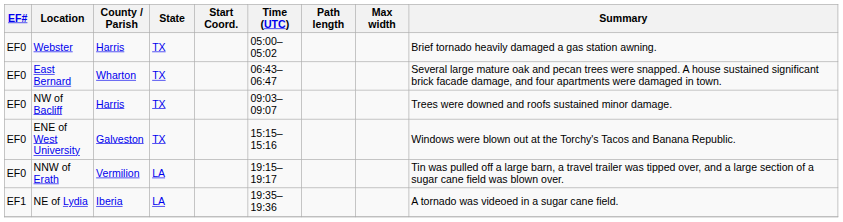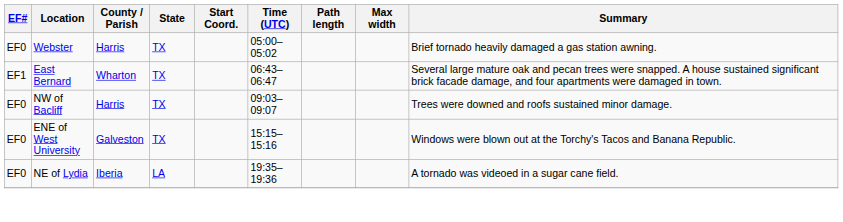(16, 76) EF0 -> (16, 76) EF1
- row: (52, 173)
(16, 202) EF1 -> (16, 173) EF0
